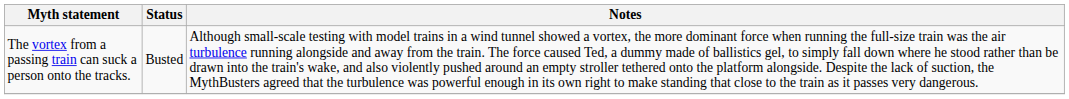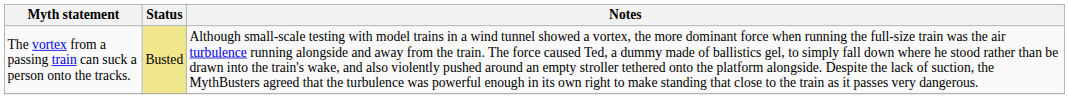(164, 59) no background -> (164, 59) khaki background
